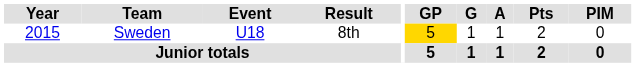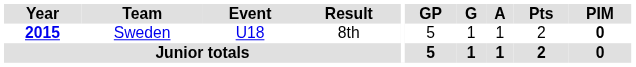(42, 33) normal -> (42, 33) bold
(431, 33) gold background -> (431, 33) no background
(600, 33) normal -> (600, 33) bold
